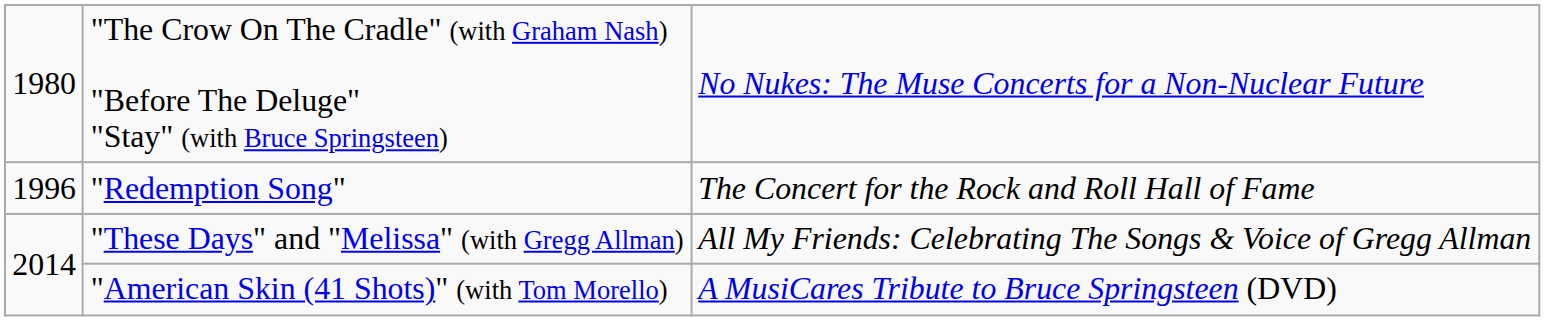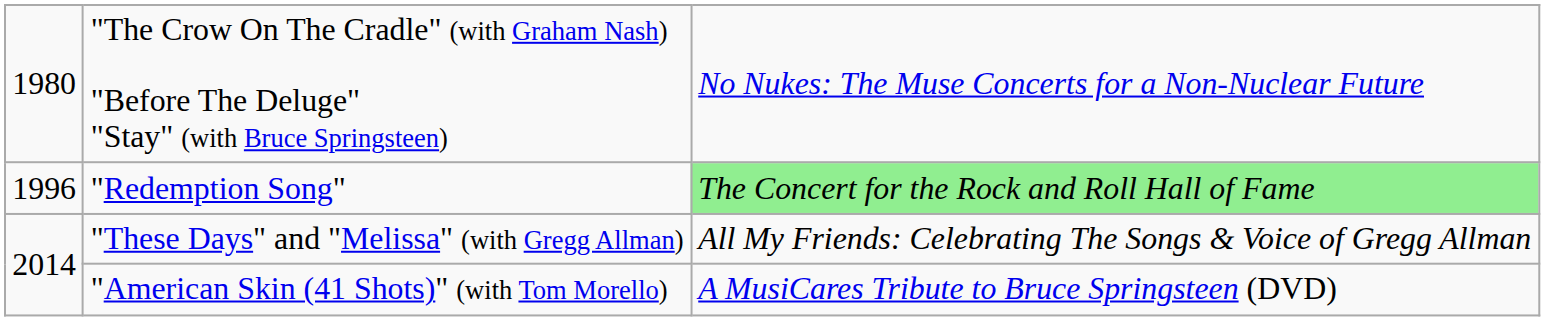(1006, 187) no background -> (1006, 187) lightgreen background
